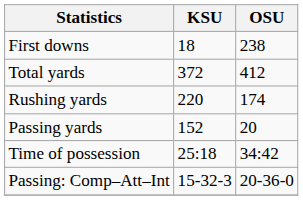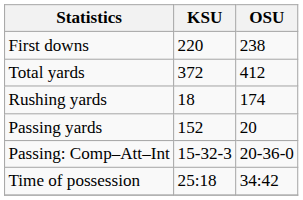(186, 45) 18 -> (190, 45) 220
(190, 99) 220 -> (186, 99) 18
rows swapped: (89, 181) <-> (74, 153)
